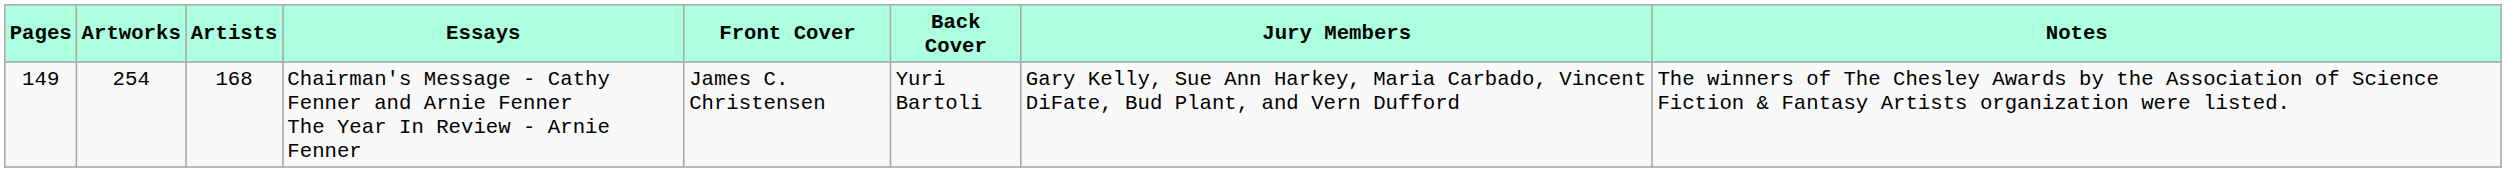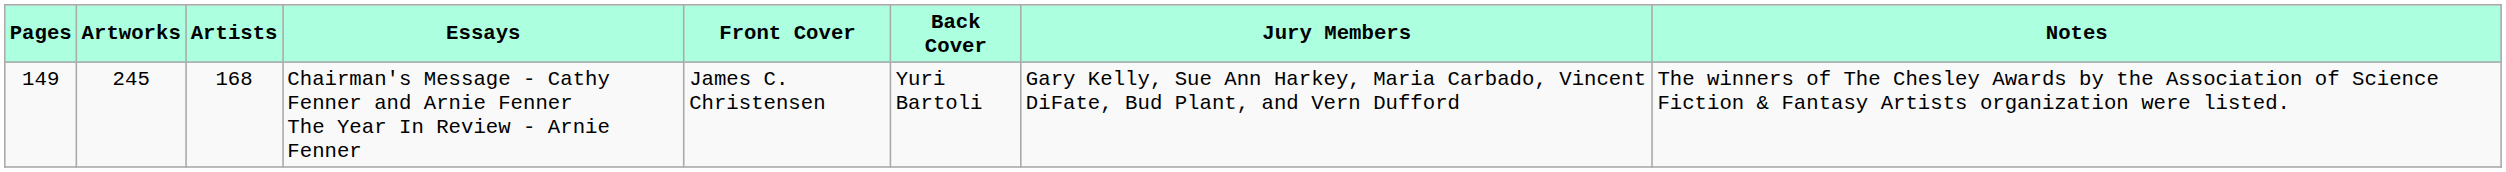(131, 79) 254 -> (131, 79) 245
